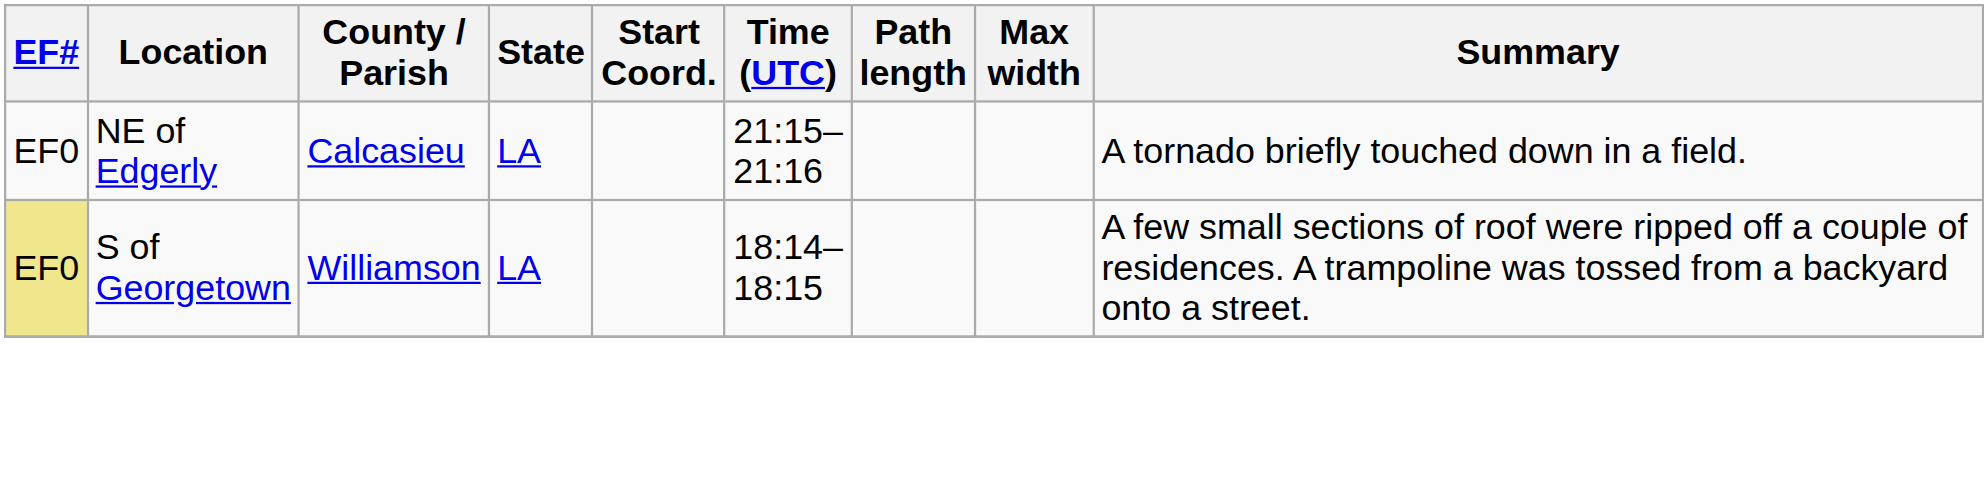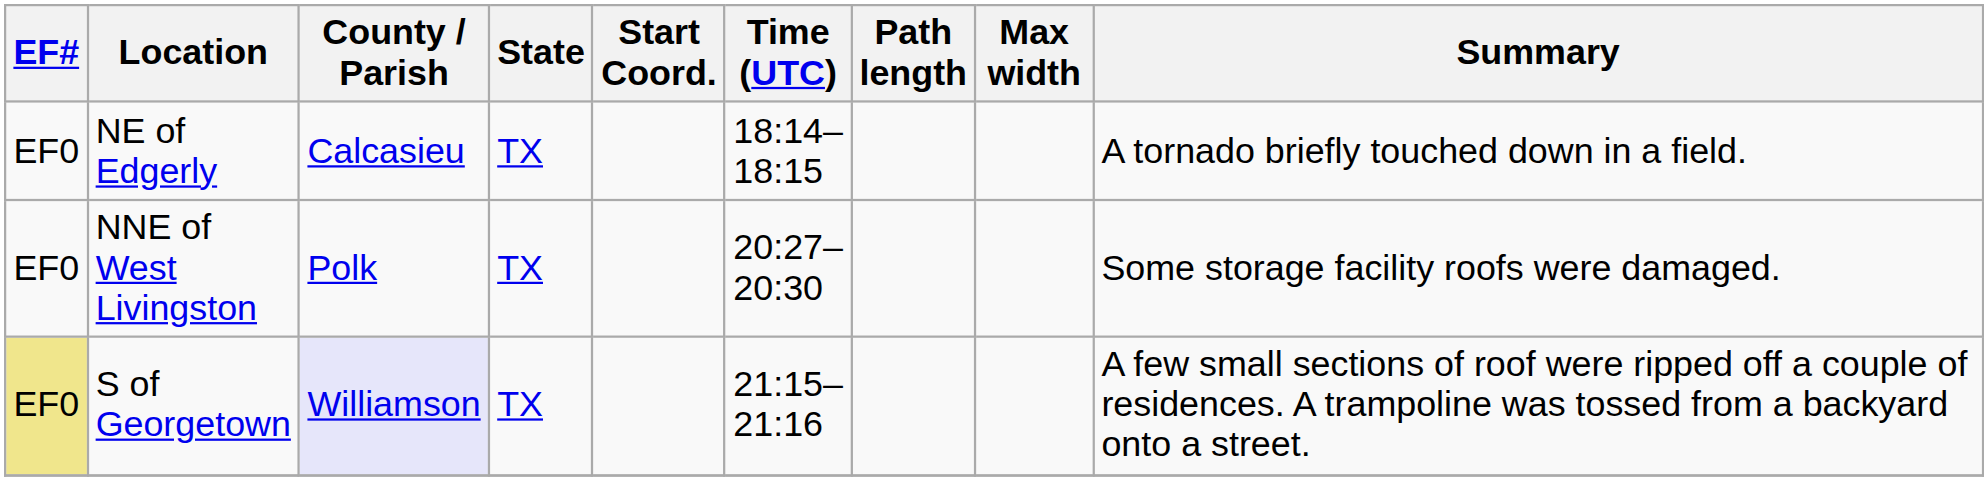(519, 150) LA -> (520, 150) TX
(788, 150) 21:15–21:16 -> (788, 150) 18:14–18:15
+ row: (176, 267)
(394, 267) no background -> (394, 405) lavender background
(519, 267) LA -> (520, 405) TX
(788, 267) 18:14–18:15 -> (788, 405) 21:15–21:16
